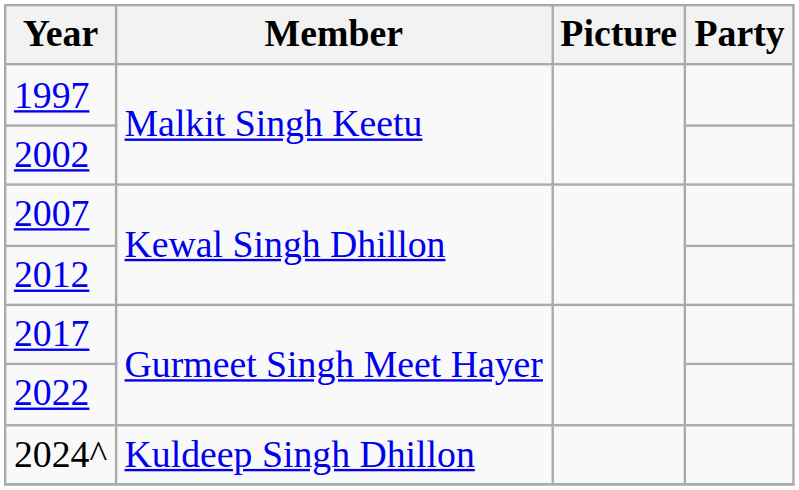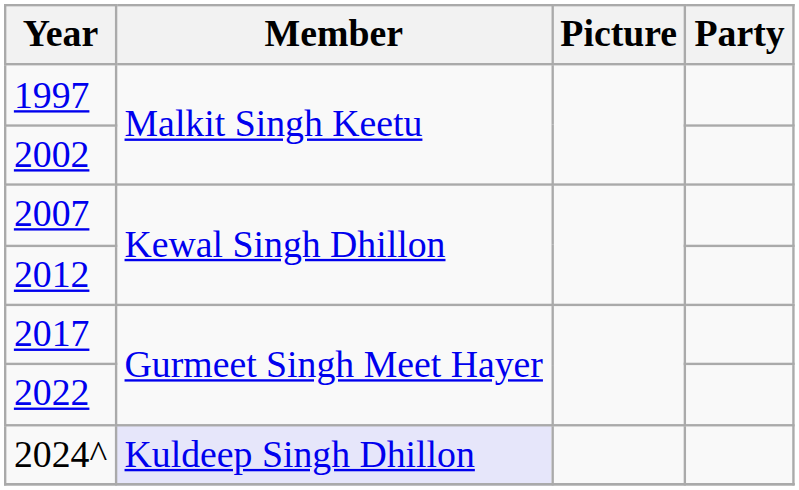(300, 453) no background -> (300, 453) lavender background
